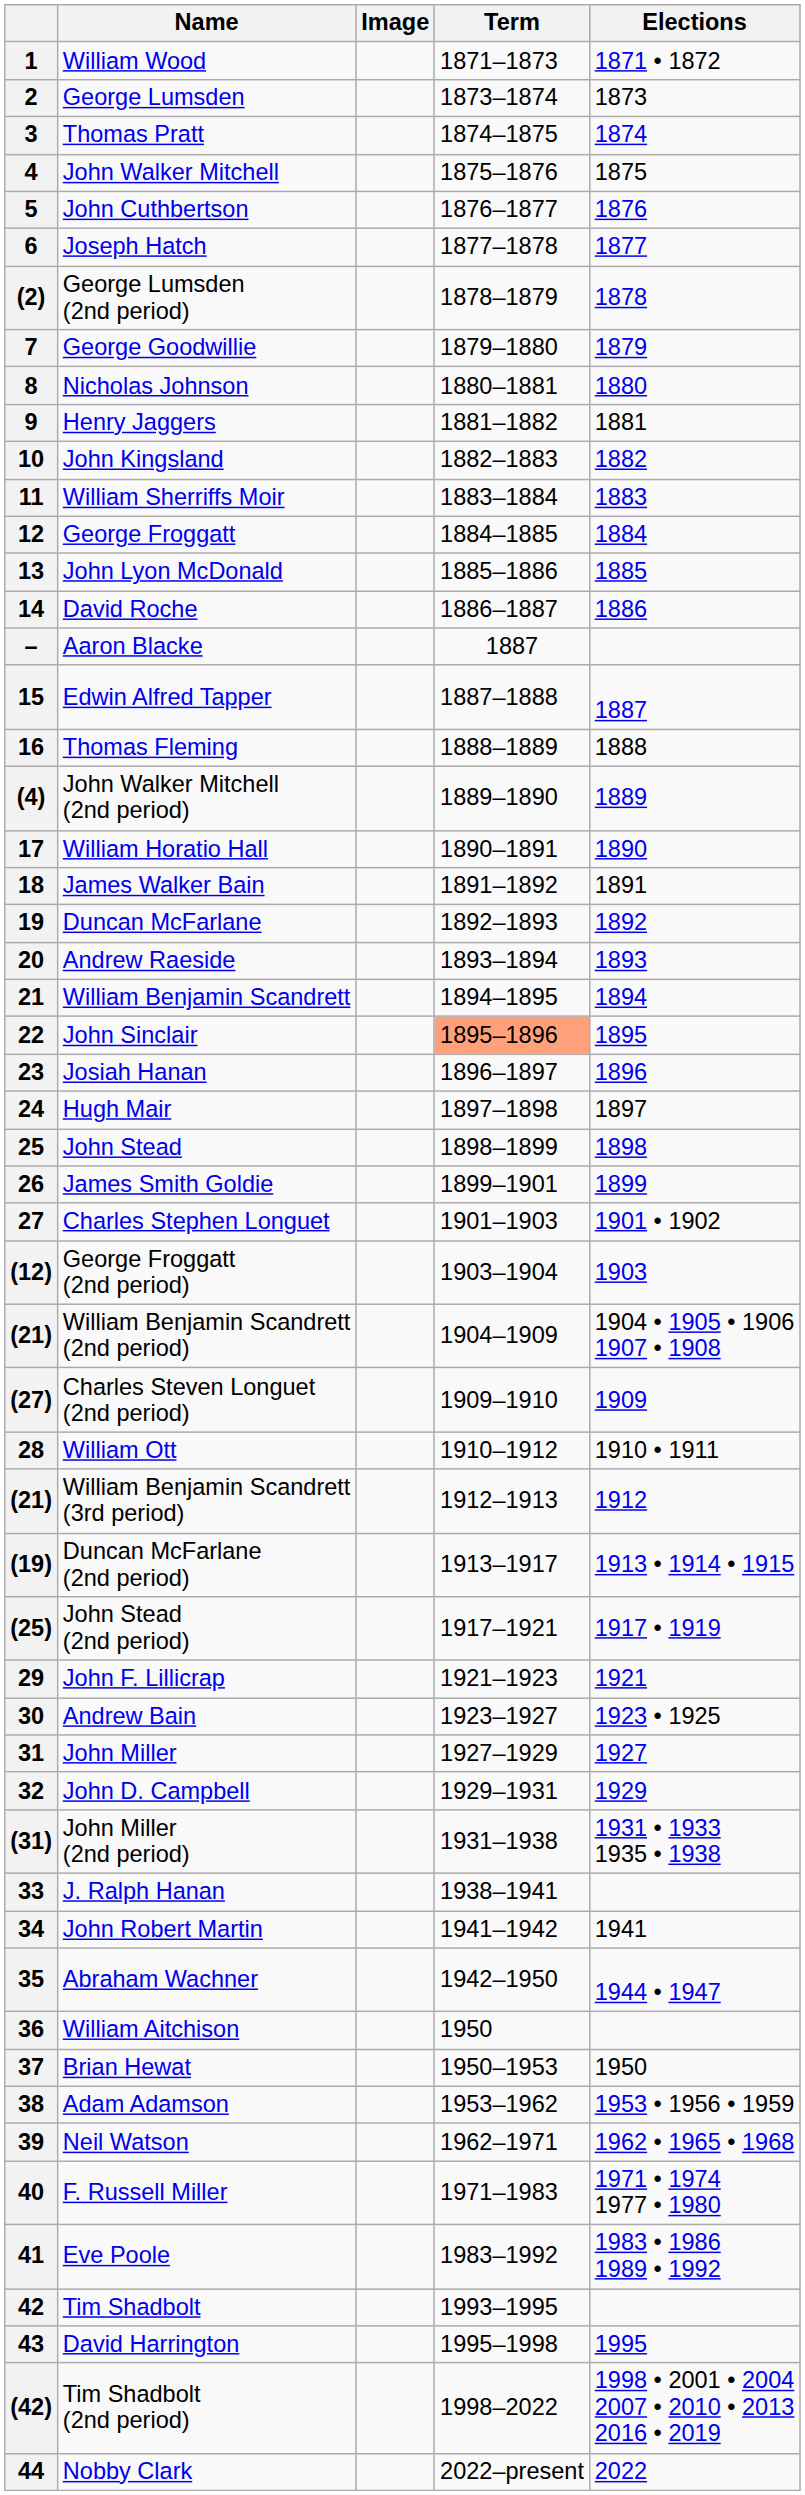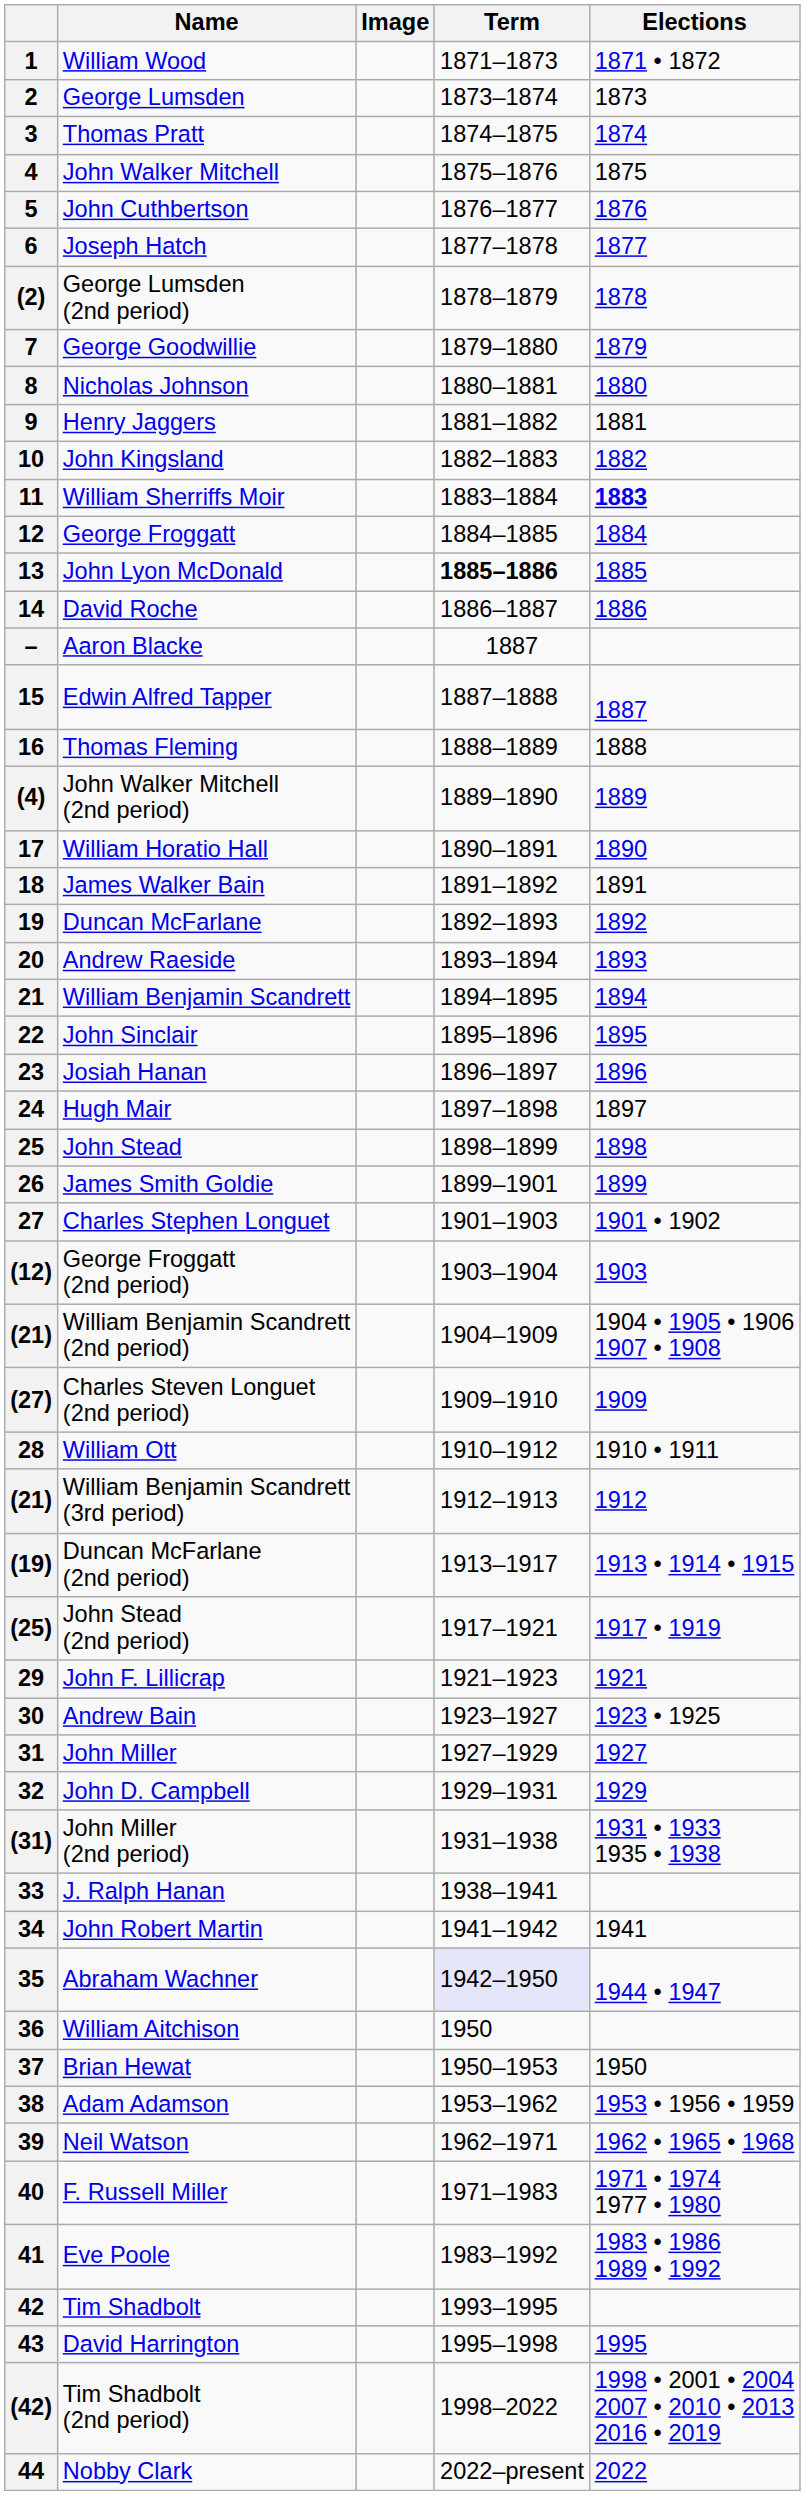(621, 497) normal -> (621, 497) bold
(499, 571) normal -> (499, 571) bold
(499, 1035) lightsalmon background -> (499, 1035) no background
(499, 1979) no background -> (499, 1979) lavender background
